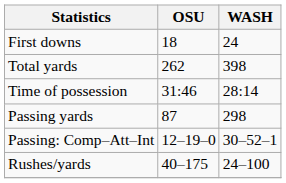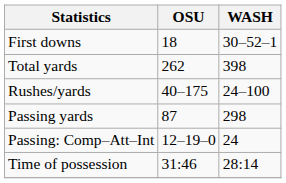(231, 41) 24 -> (250, 41) 30–52–1
rows swapped: (49, 165) <-> (68, 91)
(250, 140) 30–52–1 -> (231, 140) 24
